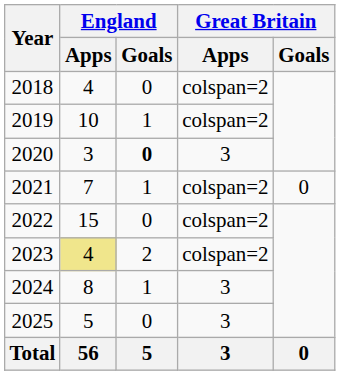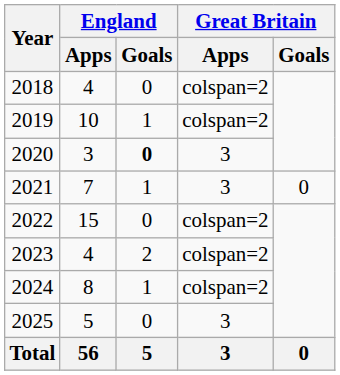(225, 187) colspan=2 -> (225, 187) 3
(88, 253) khaki background -> (88, 253) no background
(225, 287) 3 -> (225, 287) colspan=2
